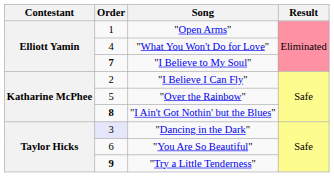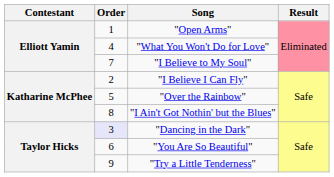(111, 63) bold -> (111, 63) normal
(111, 113) bold -> (111, 113) normal
(111, 163) bold -> (111, 163) normal
